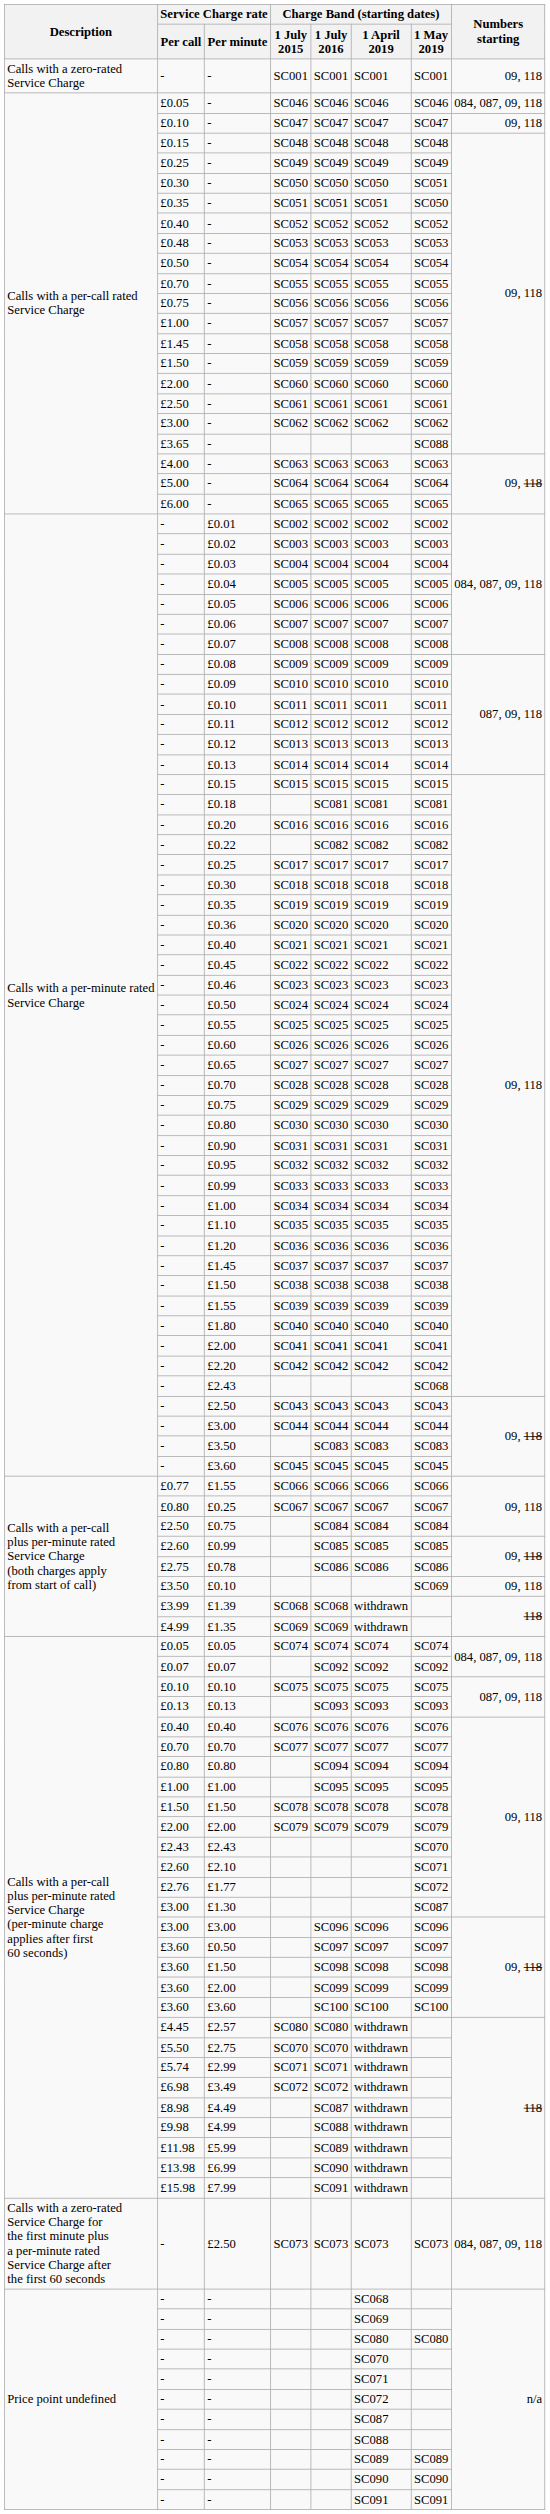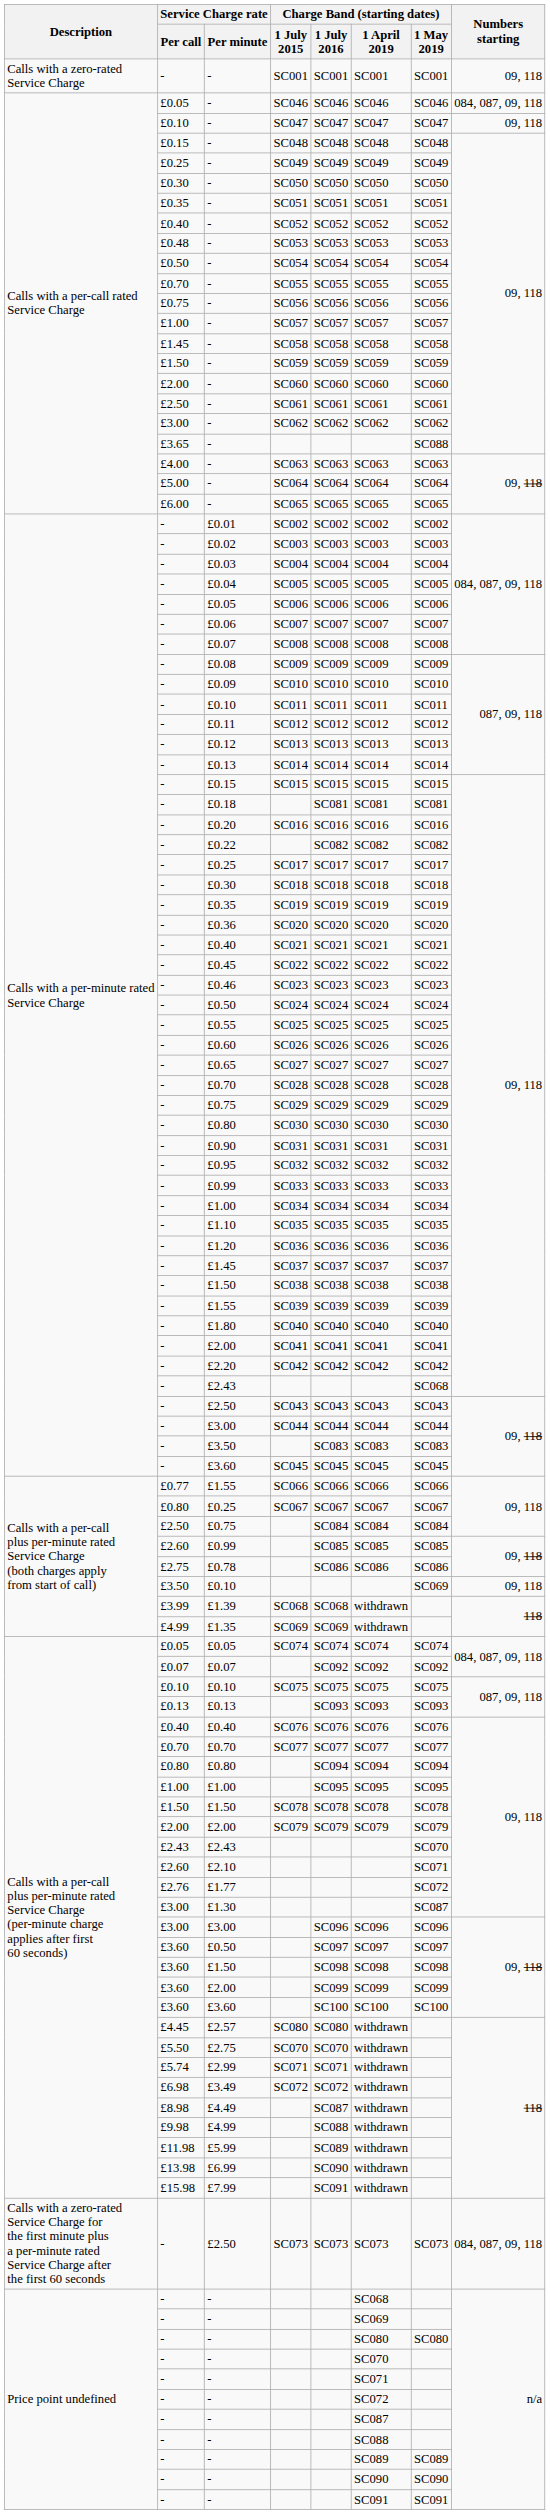(431, 183) SC051 -> (431, 183) SC050
(431, 203) SC050 -> (431, 203) SC051
